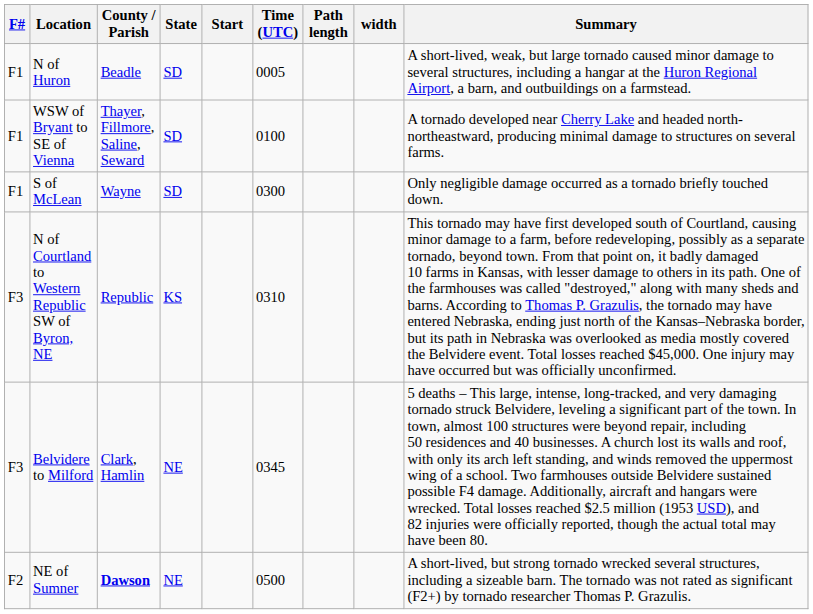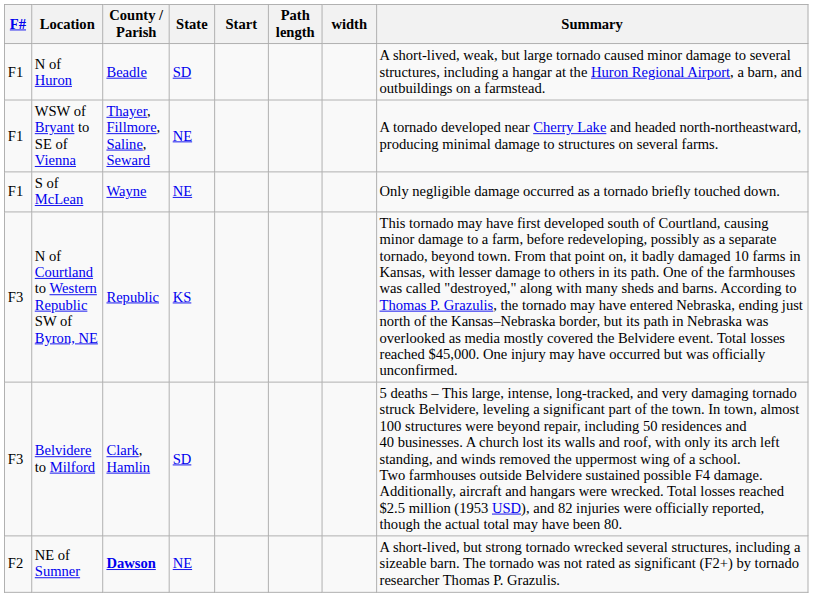- column: (278, 24)
(173, 135) SD -> (182, 135) NE
(173, 191) SD -> (182, 191) NE
(173, 467) NE -> (182, 459) SD
